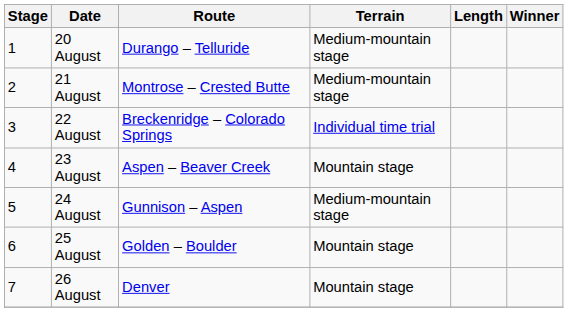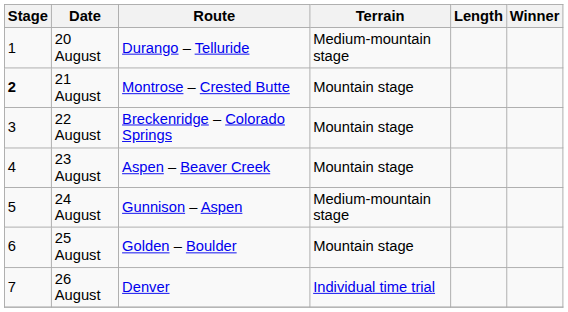(12, 87) normal -> (12, 87) bold
(372, 87) Medium-mountain stage -> (363, 87) Mountain stage
(374, 127) Individual time trial -> (363, 127) Mountain stage
(363, 287) Mountain stage -> (374, 287) Individual time trial
